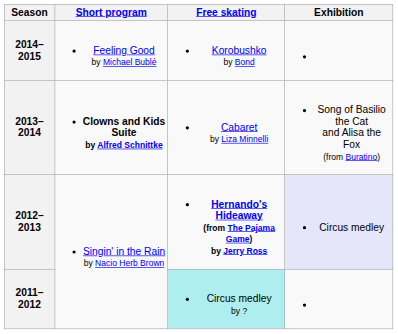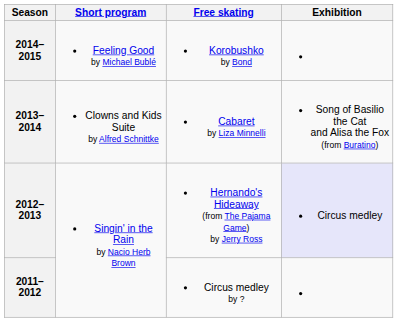(111, 133) bold -> (111, 127) normal
(226, 228) bold -> (224, 216) normal
(226, 305) paleturquoise background -> (224, 293) no background
